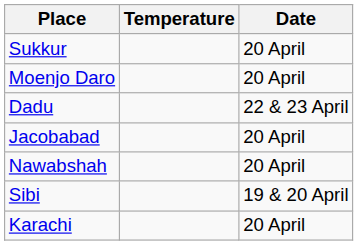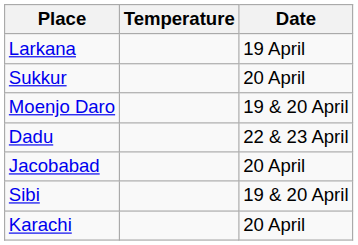+ row: (42, 48)
(274, 78) 20 April -> (296, 107) 19 & 20 April
- row: (58, 166)
